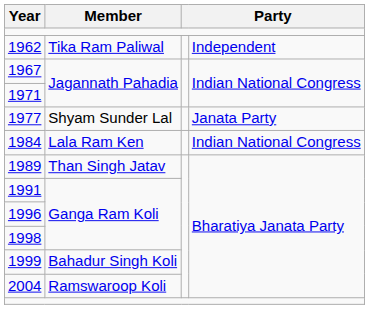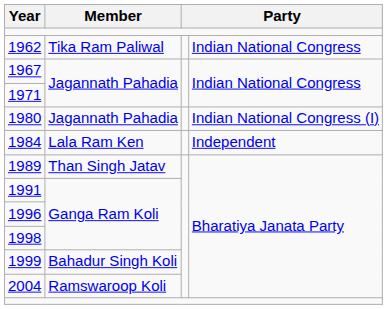(234, 47) Independent -> (276, 47) Indian National Congress
- row: (25, 118)
+ row: (25, 118)
(276, 142) Indian National Congress -> (234, 142) Independent
